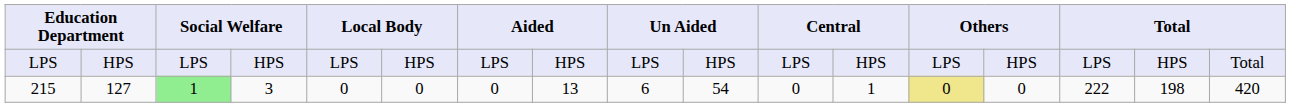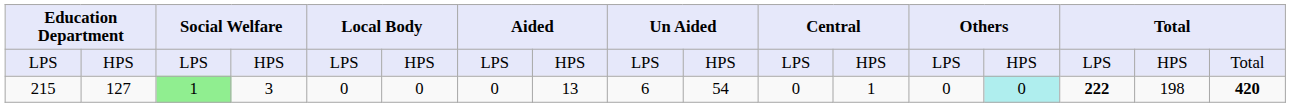(946, 89) khaki background -> (946, 89) no background
(1022, 89) no background -> (1022, 89) paleturquoise background
(1097, 89) normal -> (1097, 89) bold
(1247, 89) normal -> (1247, 89) bold
